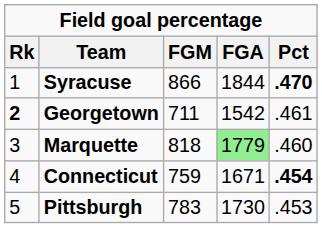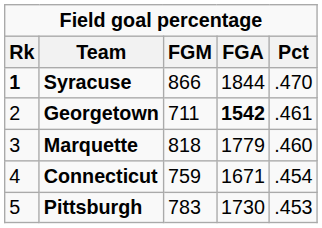(15, 83) normal -> (15, 83) bold
(293, 83) bold -> (293, 83) normal
(15, 114) bold -> (15, 114) normal
(243, 114) normal -> (243, 114) bold
(243, 145) lightgreen background -> (243, 145) no background
(293, 176) bold -> (293, 176) normal
